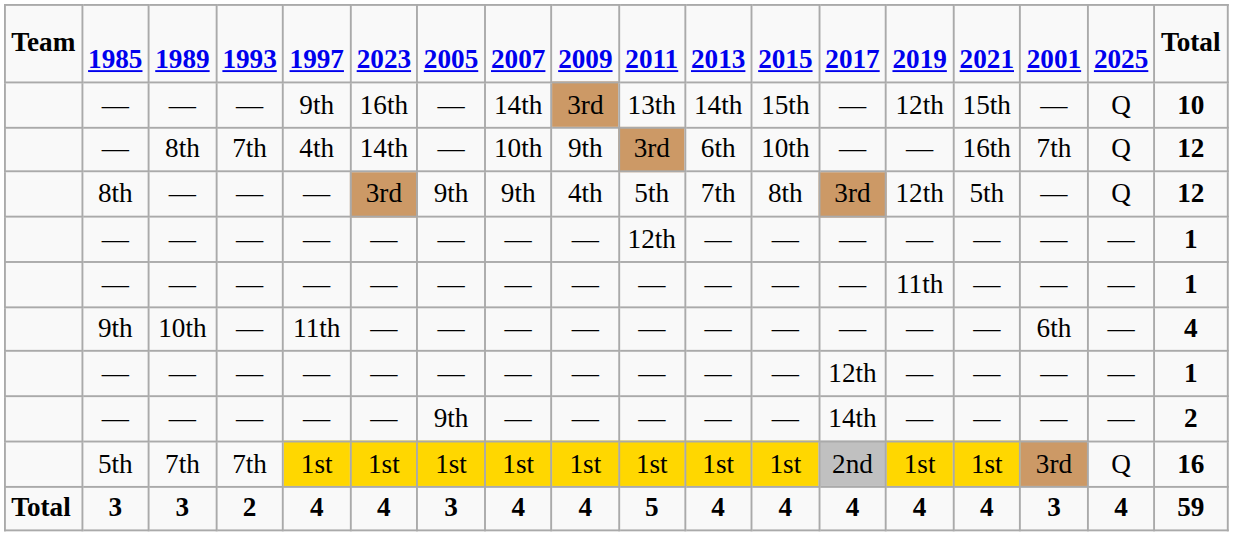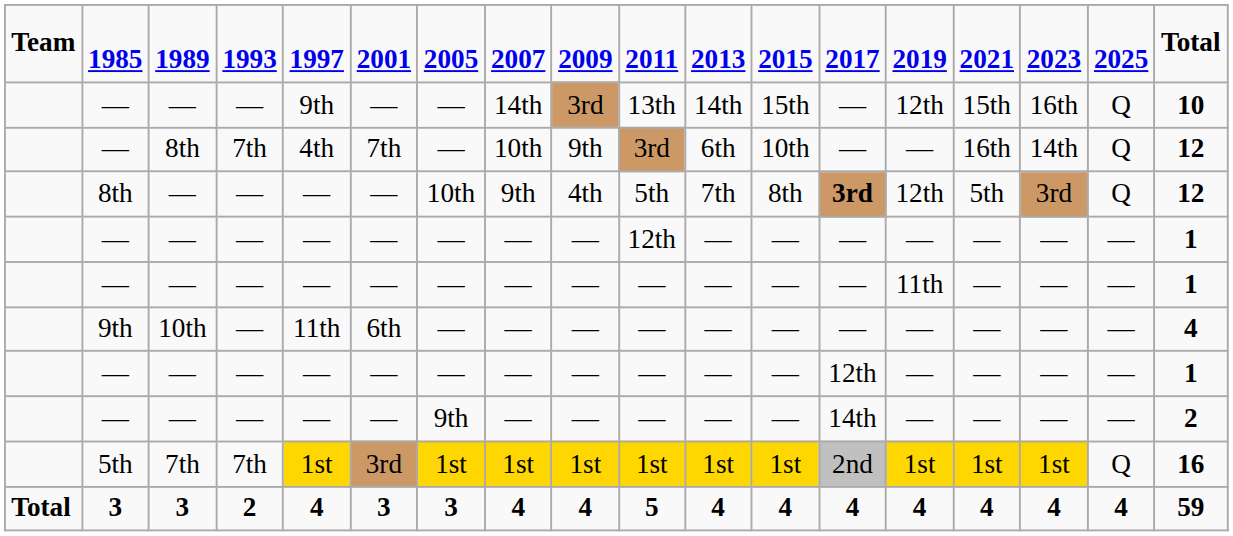columns swapped: (1054, 59) <-> (384, 59)
(451, 194) 9th -> (451, 194) 10th
(852, 194) normal -> (852, 194) bold
